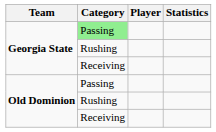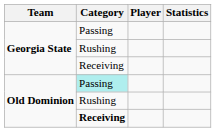(97, 30) lightgreen background -> (96, 30) no background
(97, 83) no background -> (96, 83) paleturquoise background
(103, 118) normal -> (102, 118) bold
